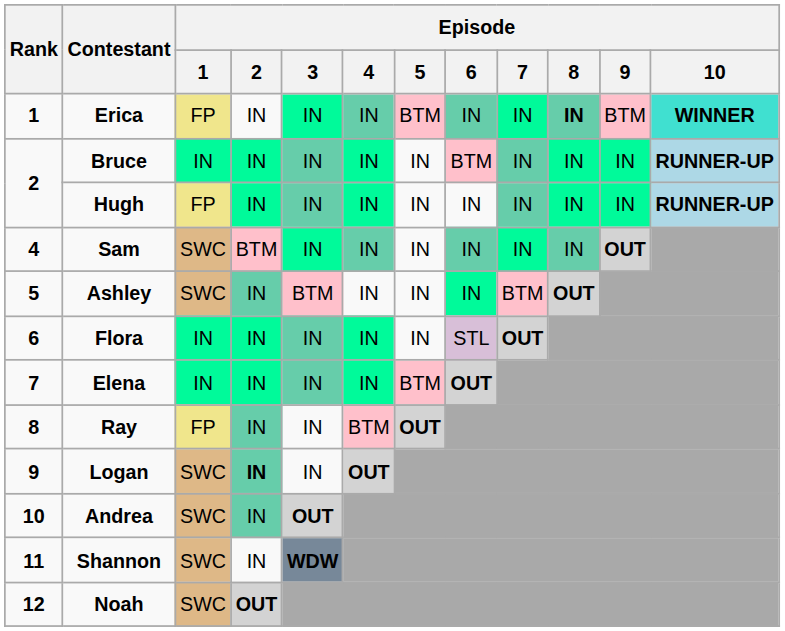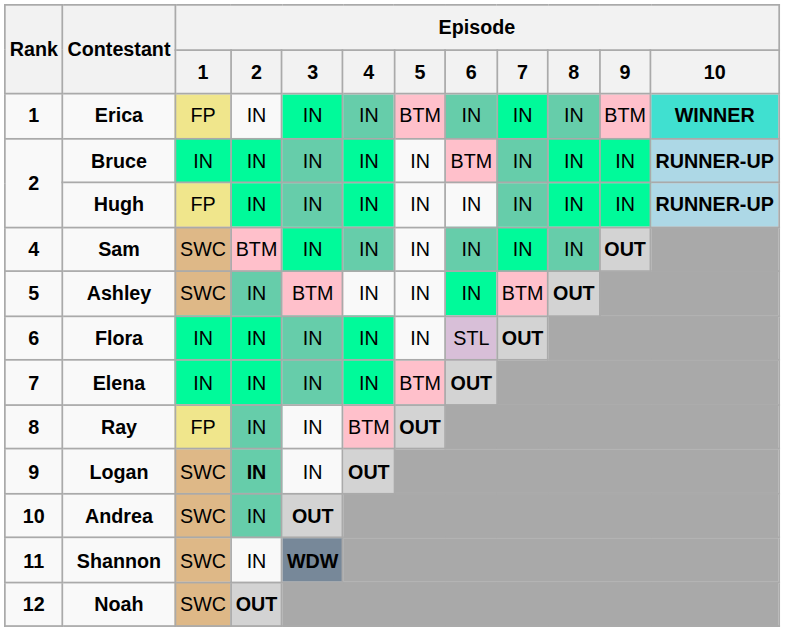(574, 116) bold -> (574, 116) normal
